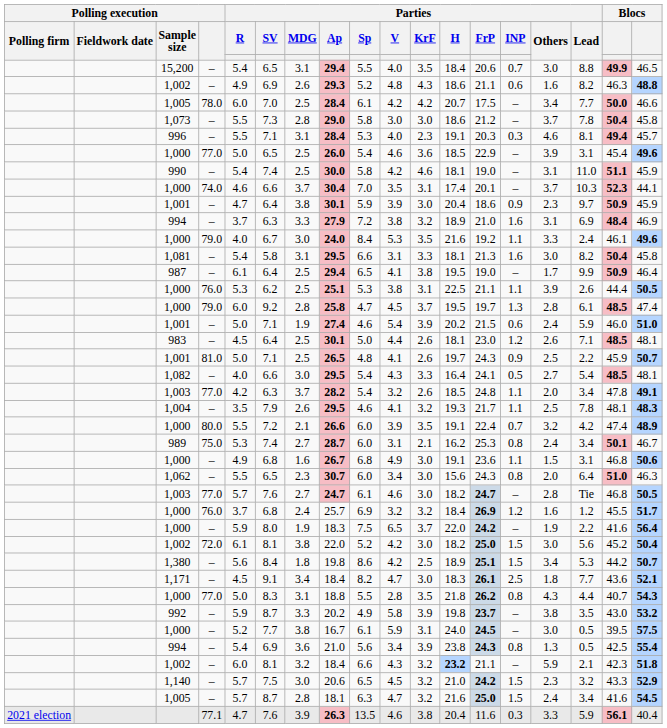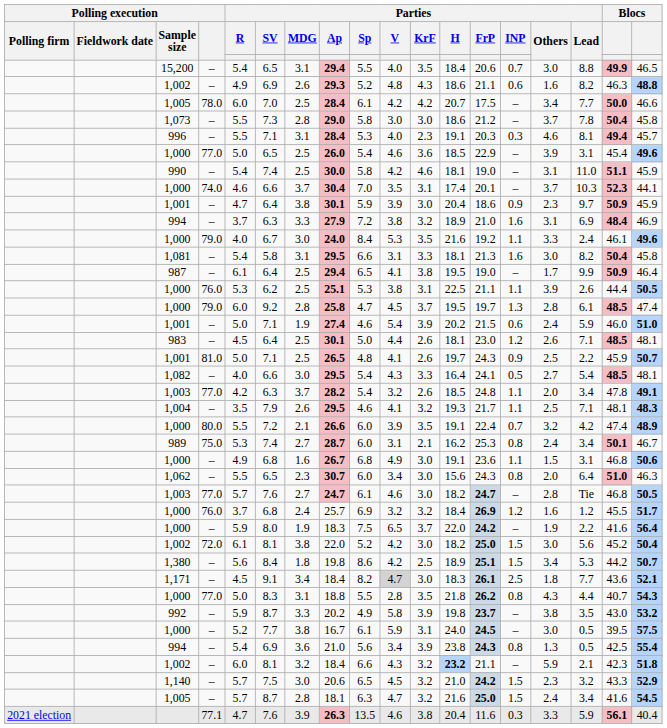(586, 409) 7.8 -> (586, 409) 7.1
(395, 579) no background -> (395, 579) lightgrey background
